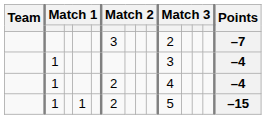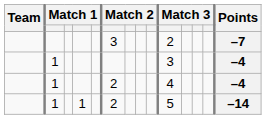(238, 104) –15 -> (238, 104) –14
